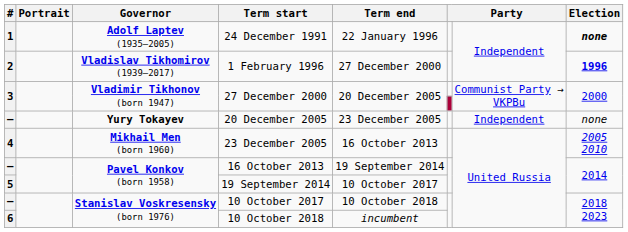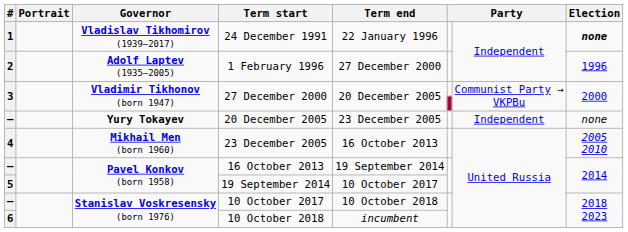(145, 37) Adolf Laptev (1935–2005) -> (145, 37) Vladislav Tikhomirov (1939–2017)
(145, 66) Vladislav Tikhomirov (1939–2017) -> (145, 66) Adolf Laptev (1935–2005)
(594, 66) bold -> (594, 66) normal
